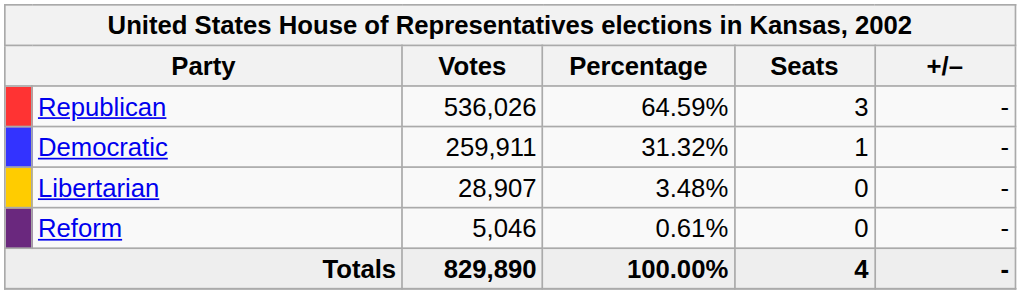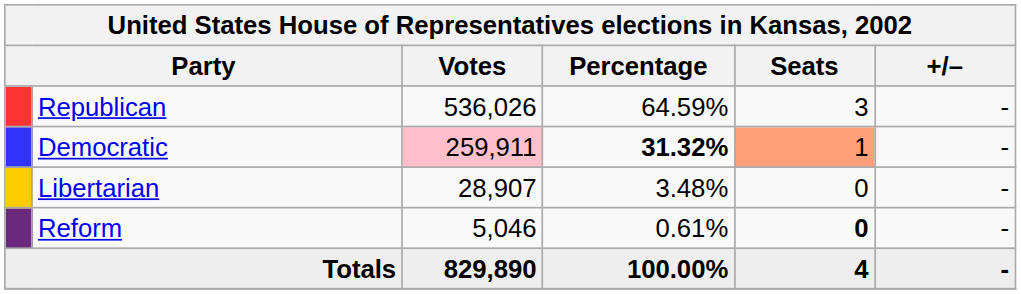(491, 147) no background -> (491, 147) pink background
(685, 147) normal -> (685, 147) bold
(861, 147) no background -> (861, 147) lightsalmon background
(861, 229) normal -> (861, 229) bold
